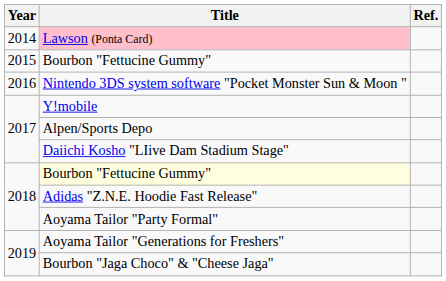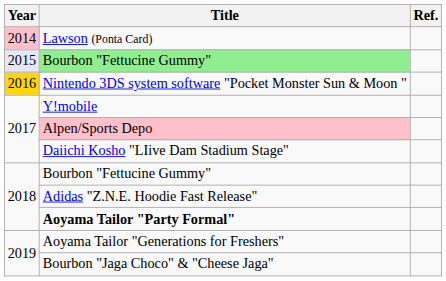(22, 38) no background -> (22, 38) pink background
(98, 38) pink background -> (98, 38) no background
(22, 60) no background -> (22, 60) lavender background
(127, 60) no background -> (127, 60) lightgreen background
(22, 83) no background -> (22, 83) gold background
(98, 128) no background -> (98, 128) pink background
(127, 173) lightyellow background -> (127, 173) no background
(130, 219) normal -> (139, 219) bold
